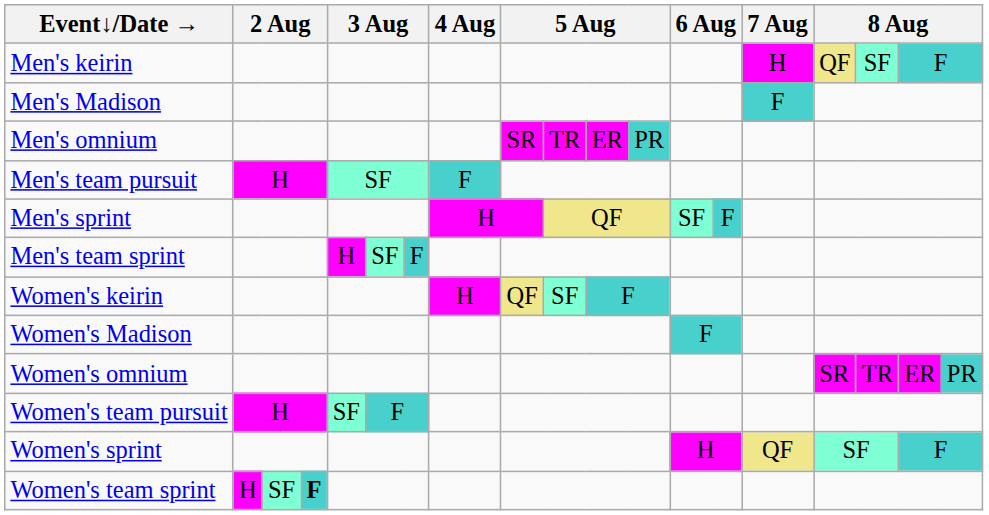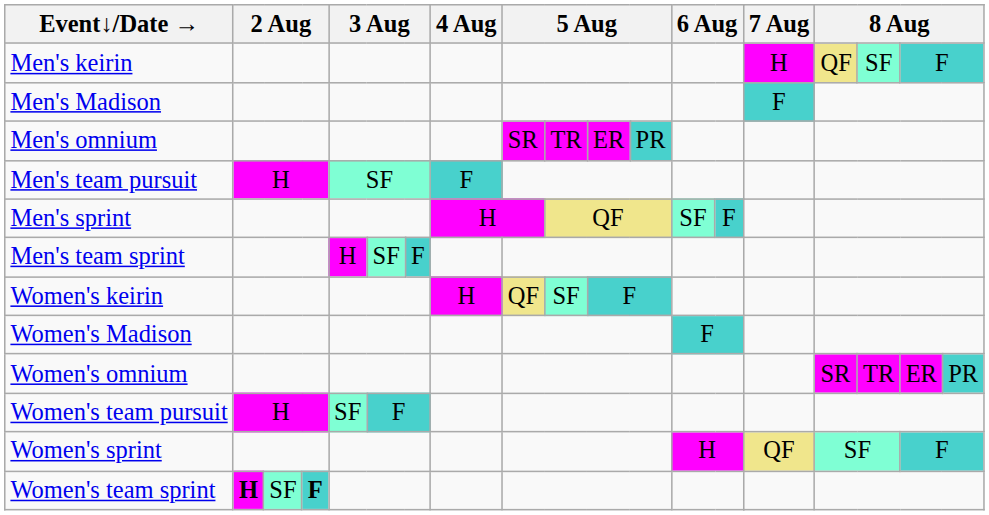(248, 489) normal -> (249, 489) bold
